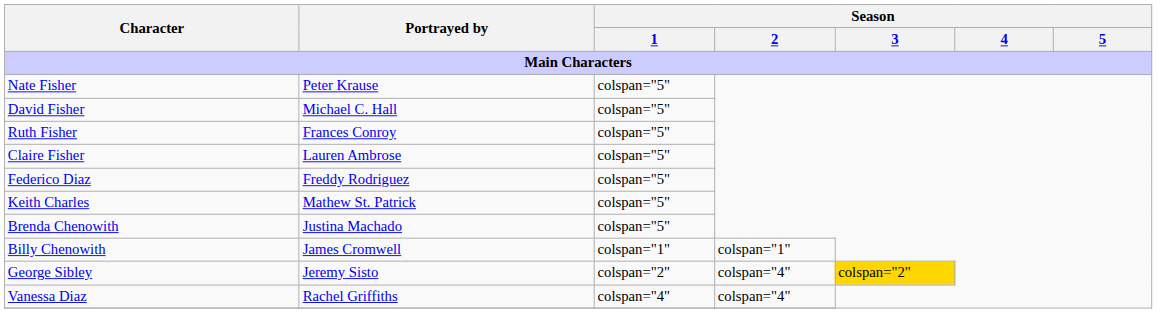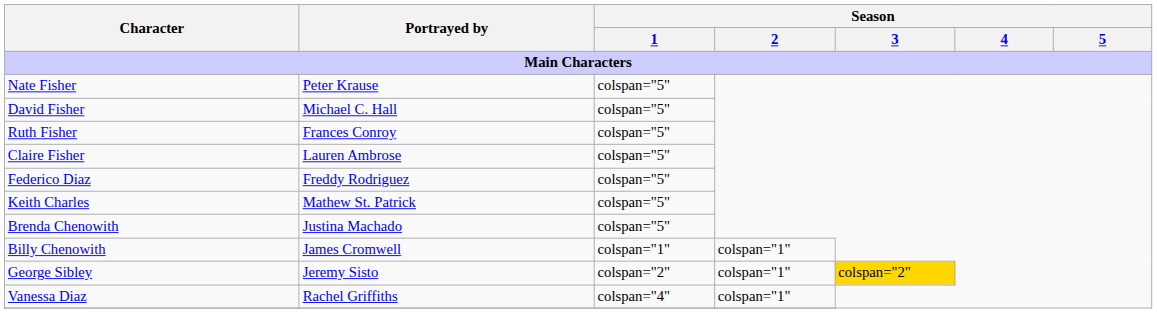(754, 272) colspan="4" -> (754, 272) colspan="1"
(754, 296) colspan="4" -> (754, 296) colspan="1"
